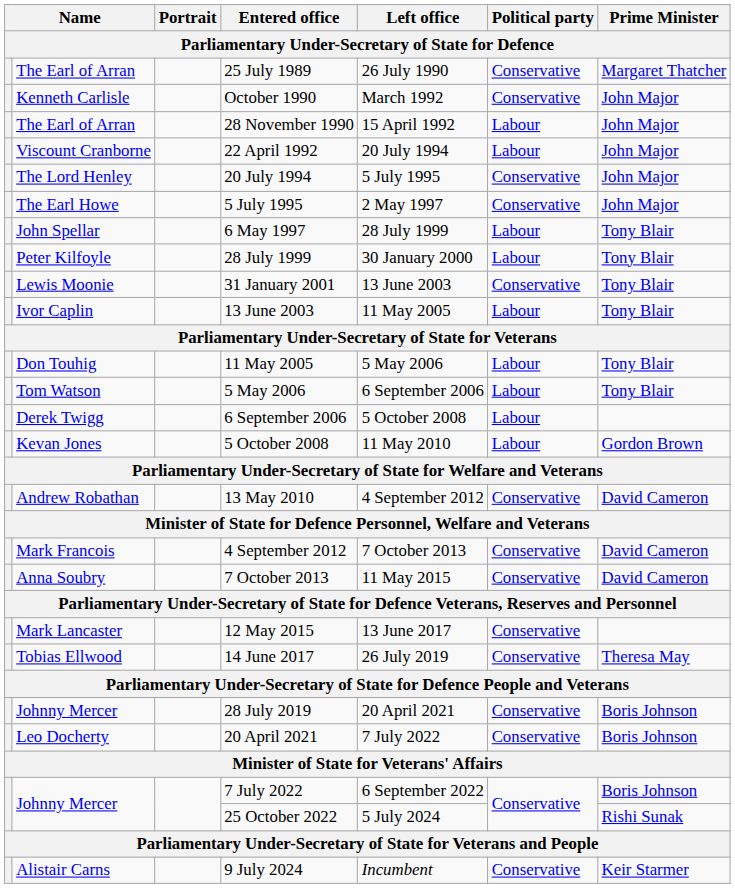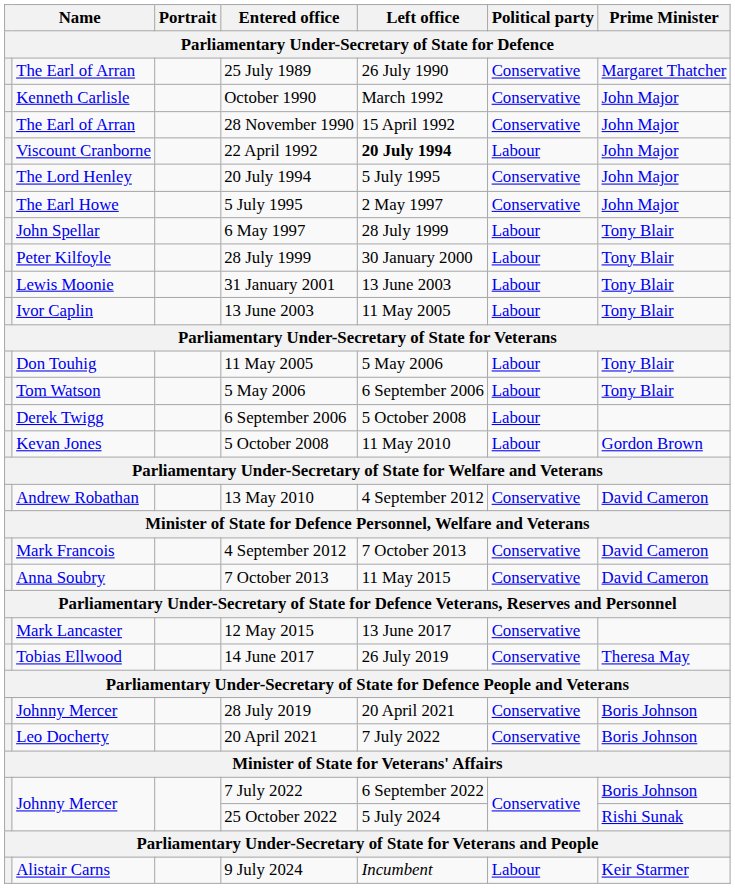(516, 124) Labour -> (536, 124) Conservative
(405, 151) normal -> (406, 151) bold
(536, 284) Conservative -> (516, 284) Labour
(536, 870) Conservative -> (516, 870) Labour
